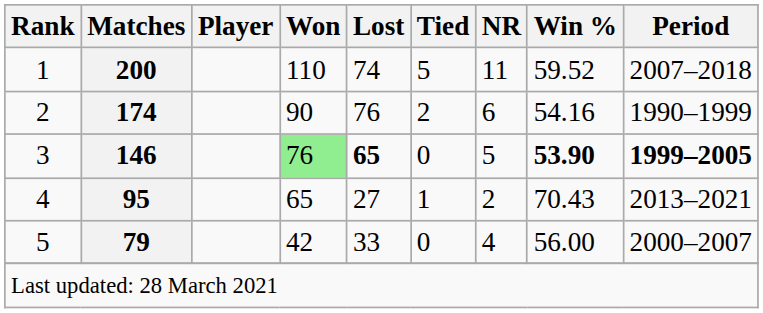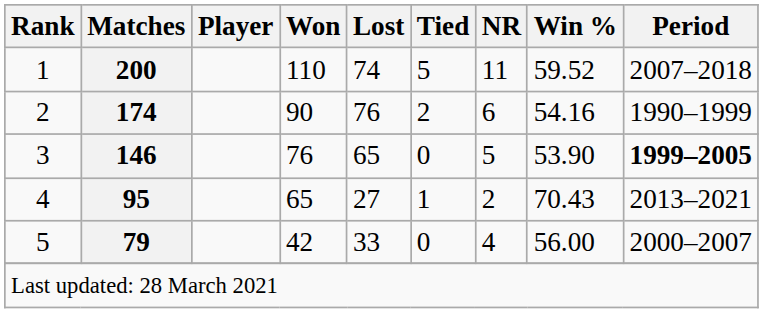(300, 155) lightgreen background -> (300, 155) no background
(367, 155) bold -> (367, 155) normal
(564, 155) bold -> (564, 155) normal
